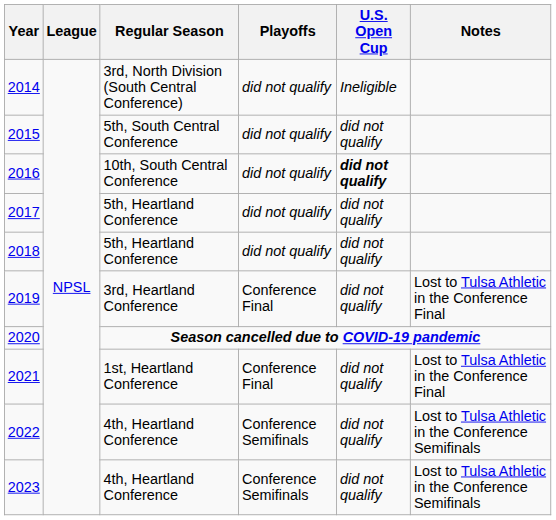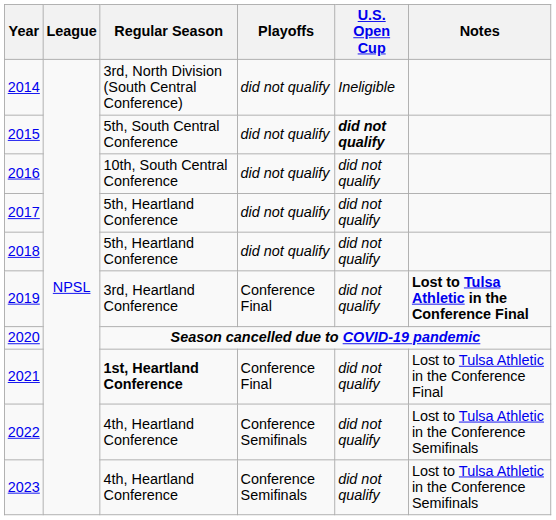(362, 134) normal -> (362, 134) bold
(364, 173) bold -> (360, 173) normal
(480, 298) normal -> (470, 298) bold
(148, 376) normal -> (151, 376) bold
